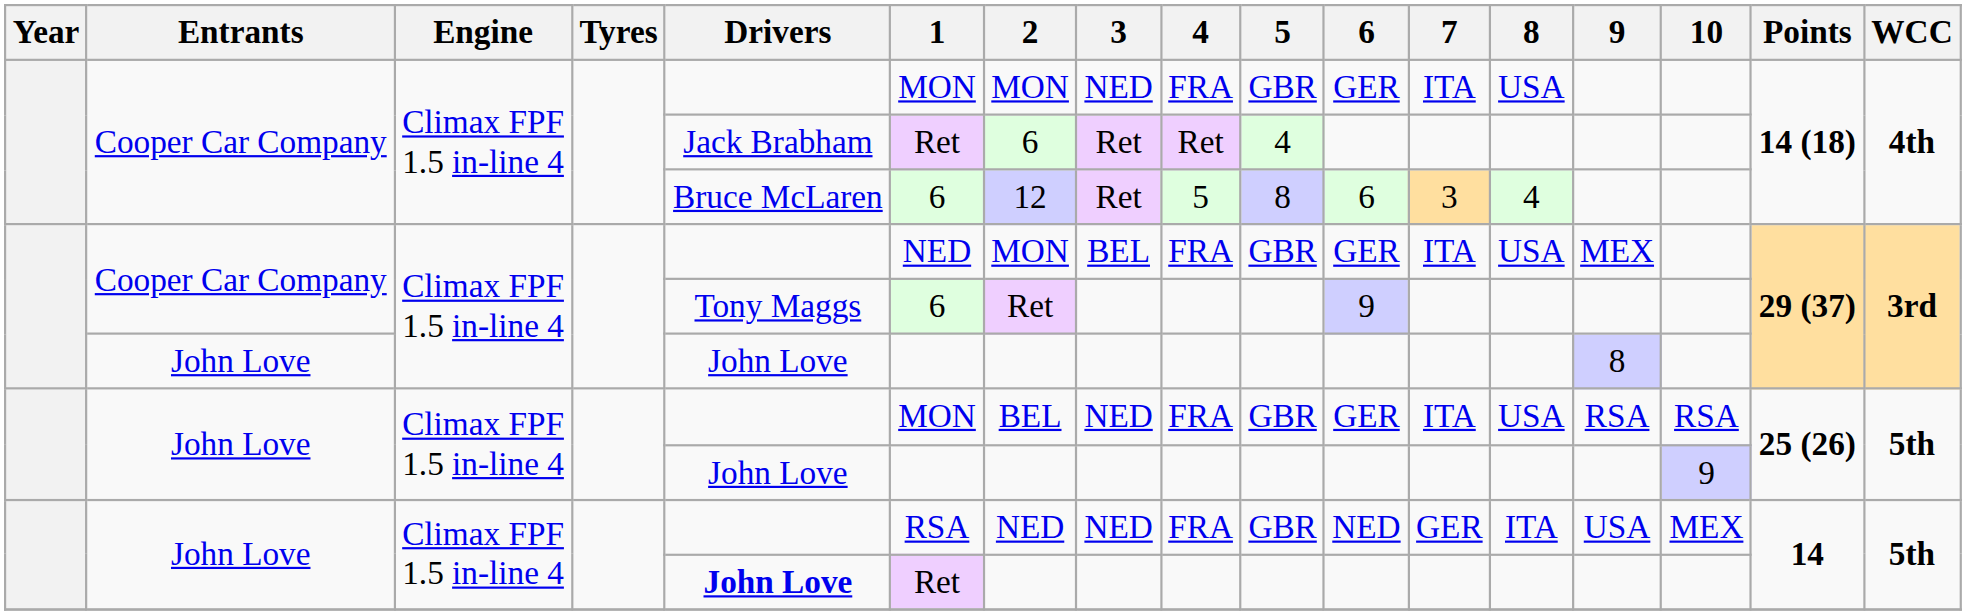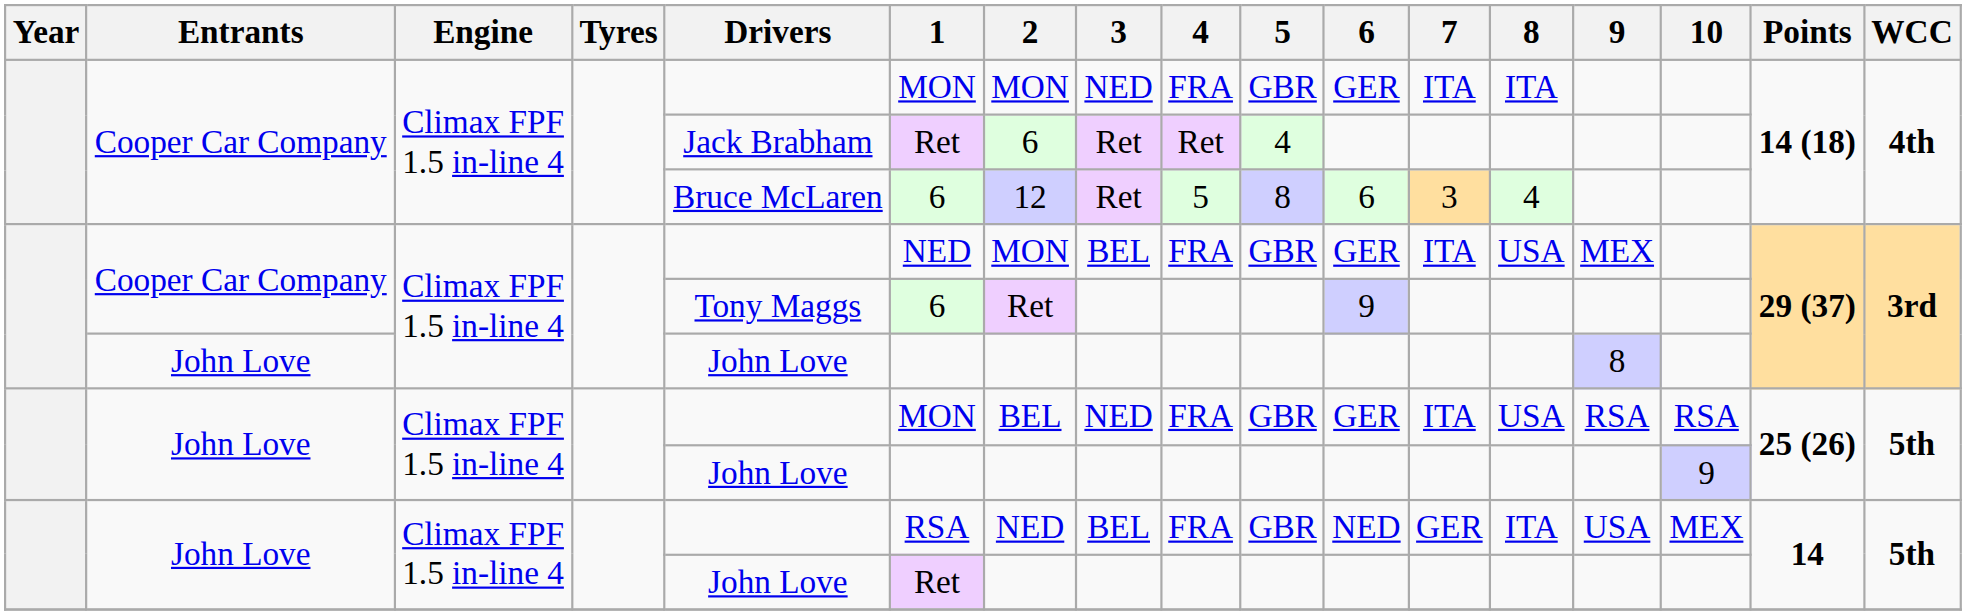(1531, 87) USA -> (1531, 87) ITA
(1119, 526) NED -> (1119, 526) BEL
(778, 580) bold -> (778, 580) normal
